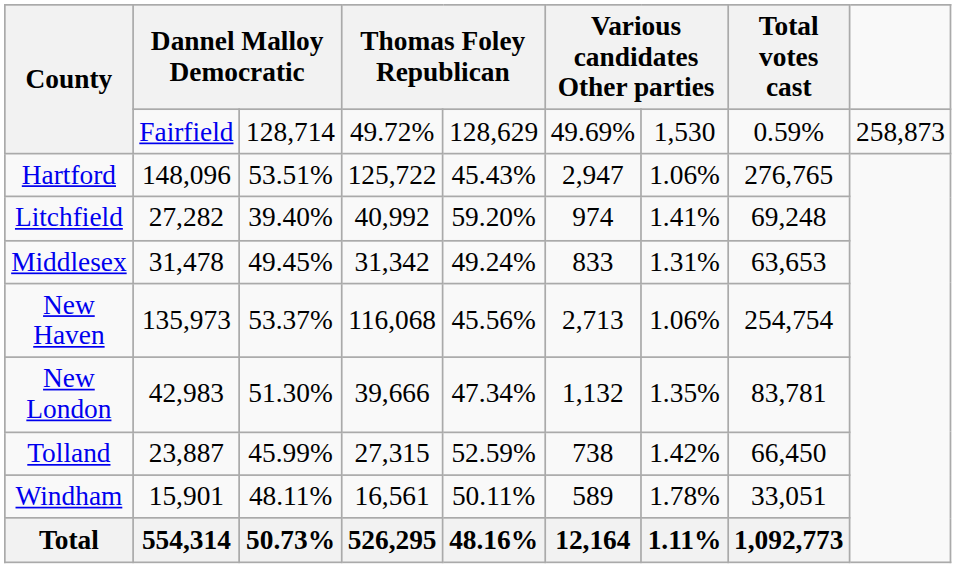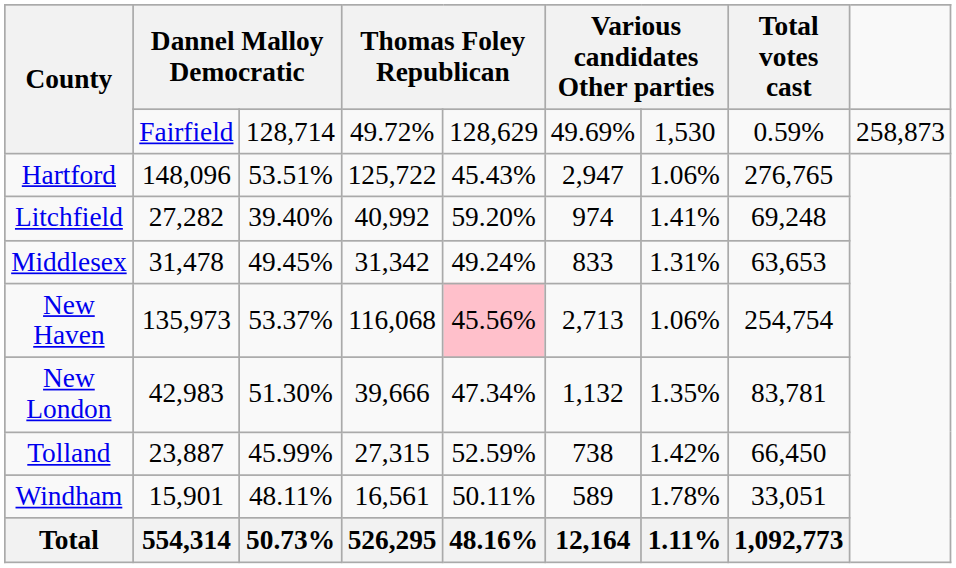(494, 320) no background -> (494, 320) pink background
